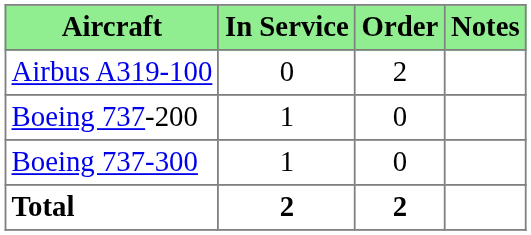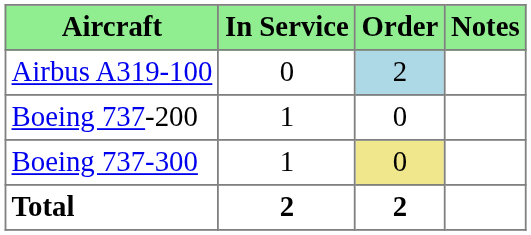(400, 71) no background -> (400, 71) lightblue background
(400, 161) no background -> (400, 161) khaki background
